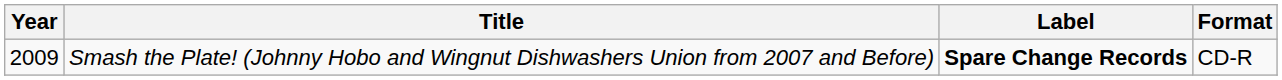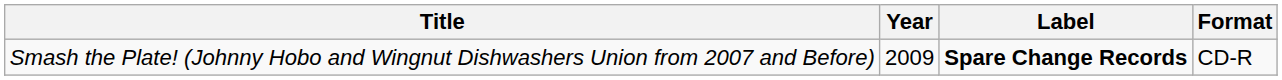columns swapped: (34, 22) <-> (502, 22)
